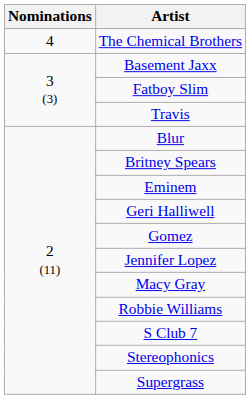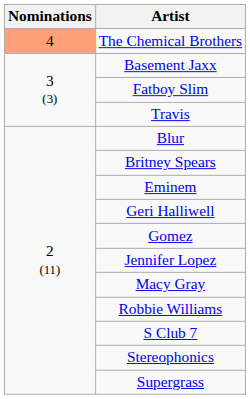(50, 41) no background -> (50, 41) lightsalmon background
